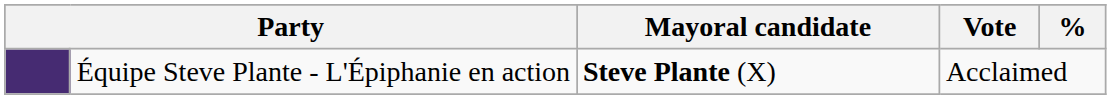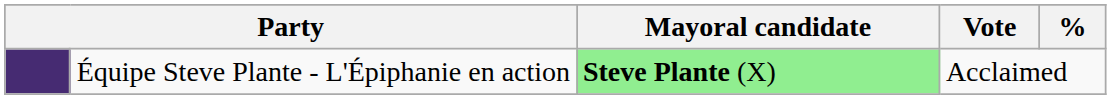(679, 71) no background -> (679, 71) lightgreen background
